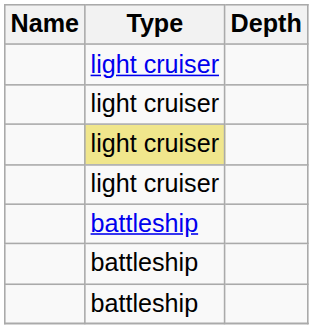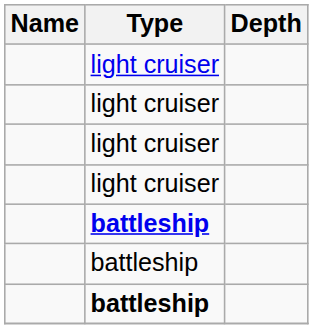(155, 143) khaki background -> (155, 143) no background
(144, 223) normal -> (150, 223) bold
(144, 303) normal -> (150, 303) bold
